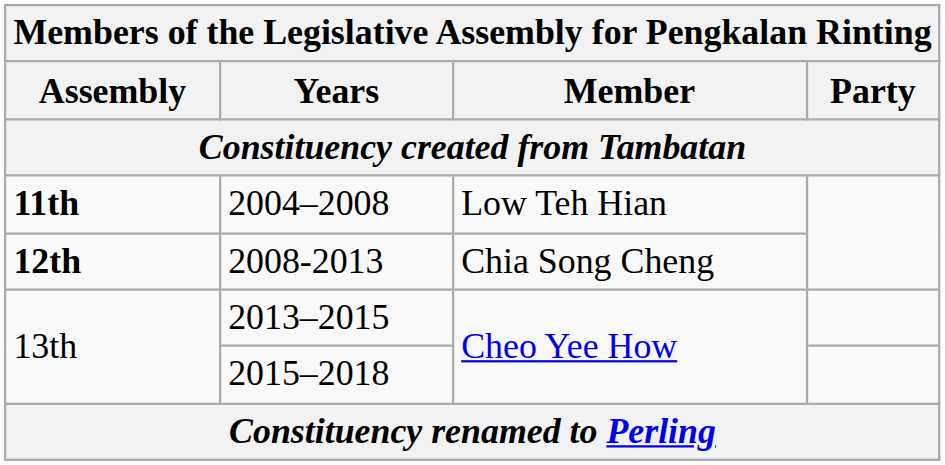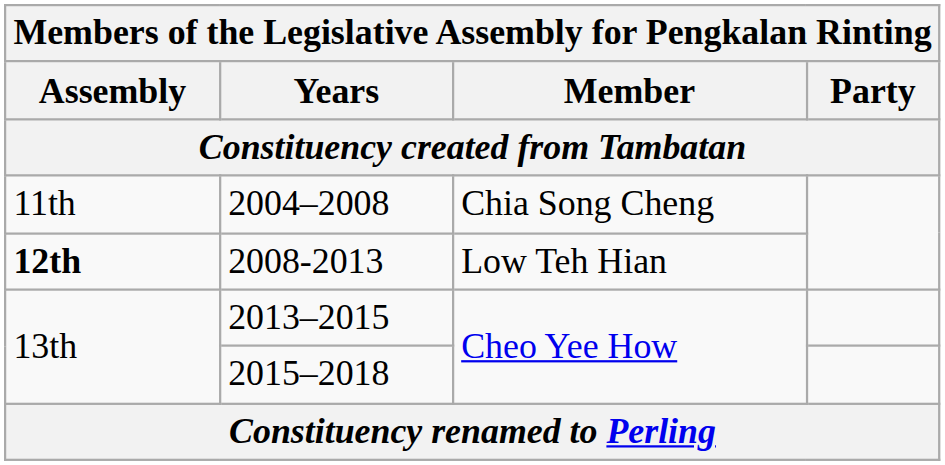(46, 203) bold -> (45, 203) normal
(564, 203) Low Teh Hian -> (588, 203) Chia Song Cheng
(588, 260) Chia Song Cheng -> (564, 260) Low Teh Hian
